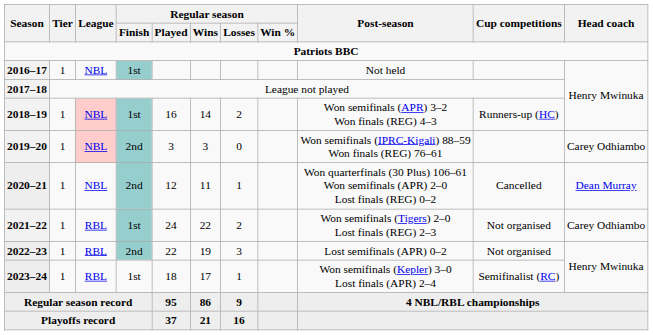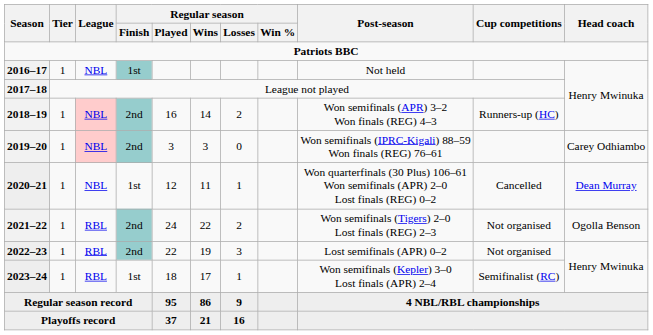(134, 114) 1st -> (134, 114) 2nd
(134, 186) 2nd -> (134, 186) 1st
(134, 225) 1st -> (134, 225) 2nd
(606, 225) Carey Odhiambo -> (606, 225) Ogolla Benson
